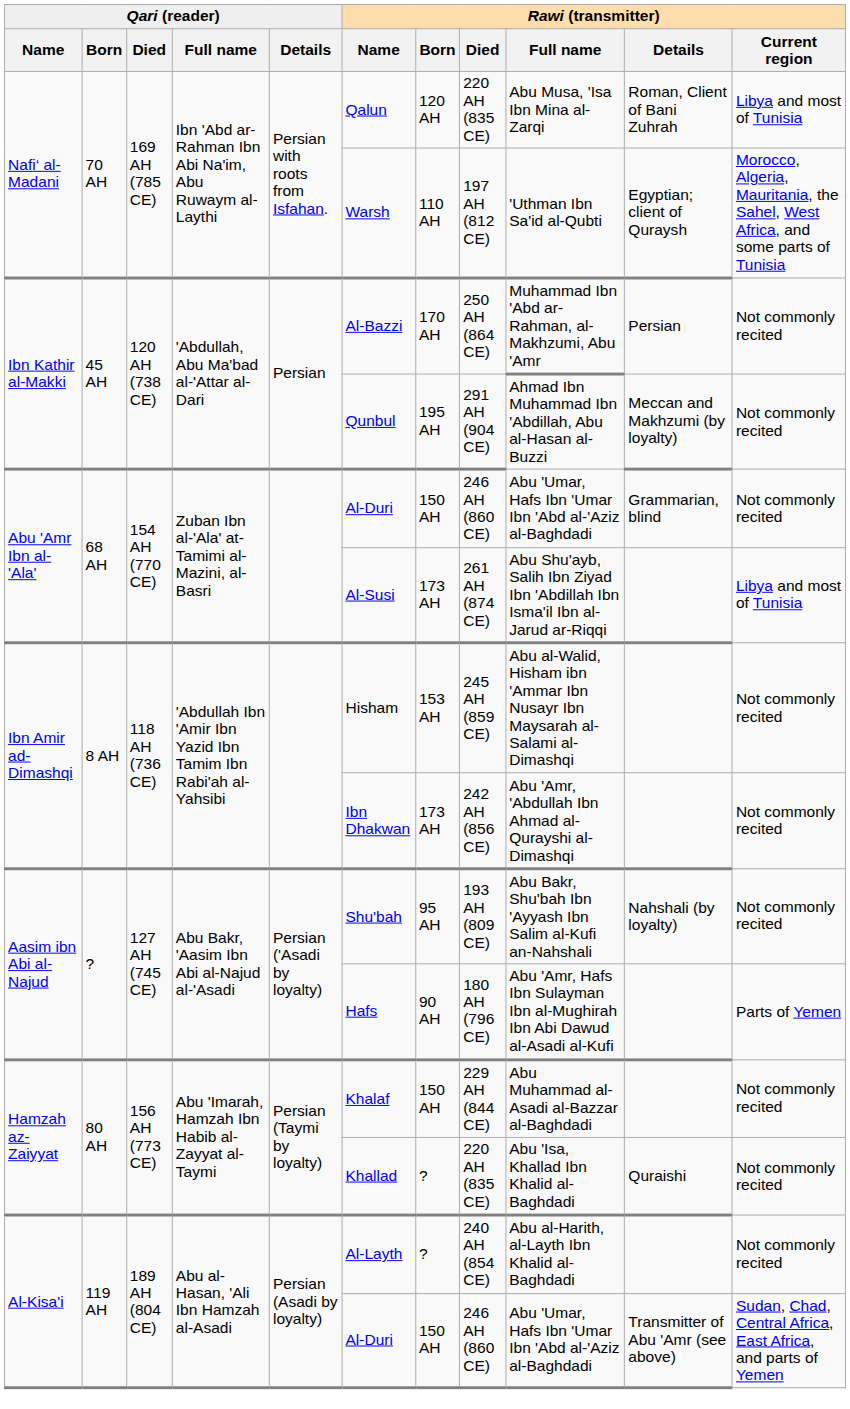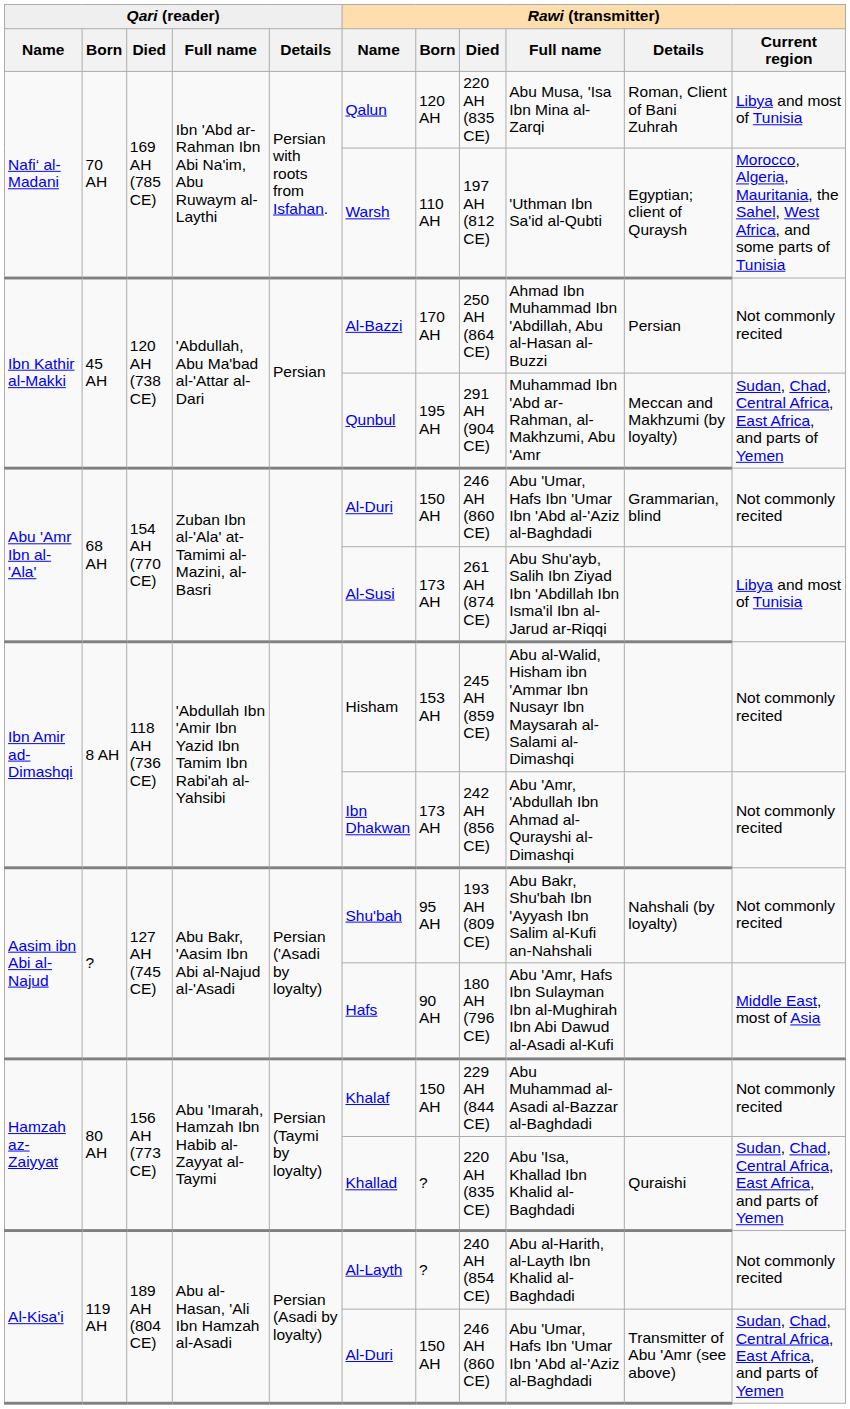(563, 325) Muhammad Ibn 'Abd ar-Rahman, al-Makhzumi, Abu 'Amr -> (563, 325) Ahmad Ibn Muhammad Ibn 'Abdillah, Abu al-Hasan al-Buzzi
(563, 422) Ahmad Ibn Muhammad Ibn 'Abdillah, Abu al-Hasan al-Buzzi -> (563, 420) Muhammad Ibn 'Abd ar-Rahman, al-Makhzumi, Abu 'Amr
(785, 421) Not commonly recited -> (785, 420) Sudan, Chad, Central Africa, East Africa, and parts of Yemen
(789, 1011) Parts of Yemen -> (779, 1010) Middle East, most of Asia
(785, 1176) Not commonly recited -> (785, 1183) Sudan, Chad, Central Africa, East Africa, and parts of Yemen
